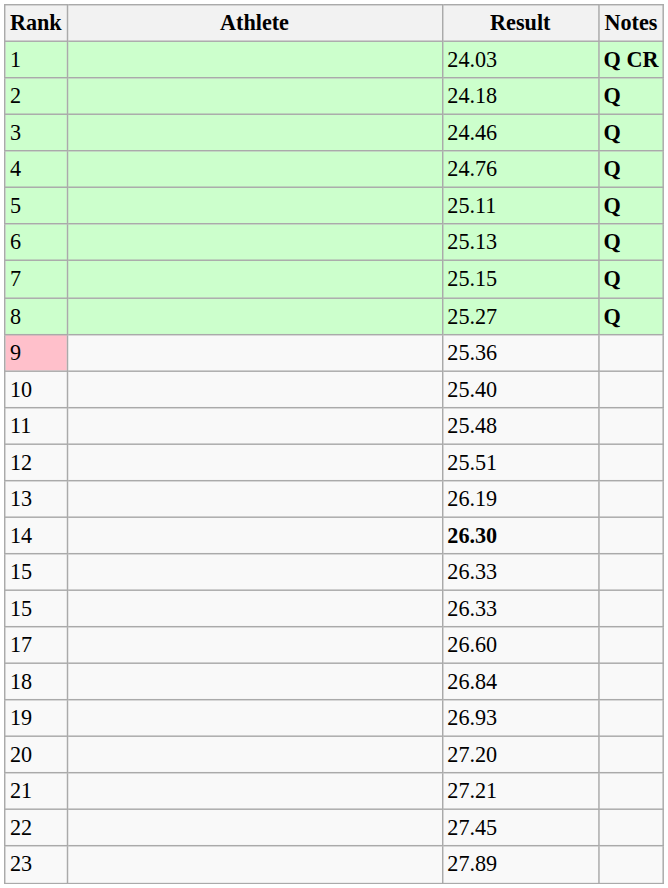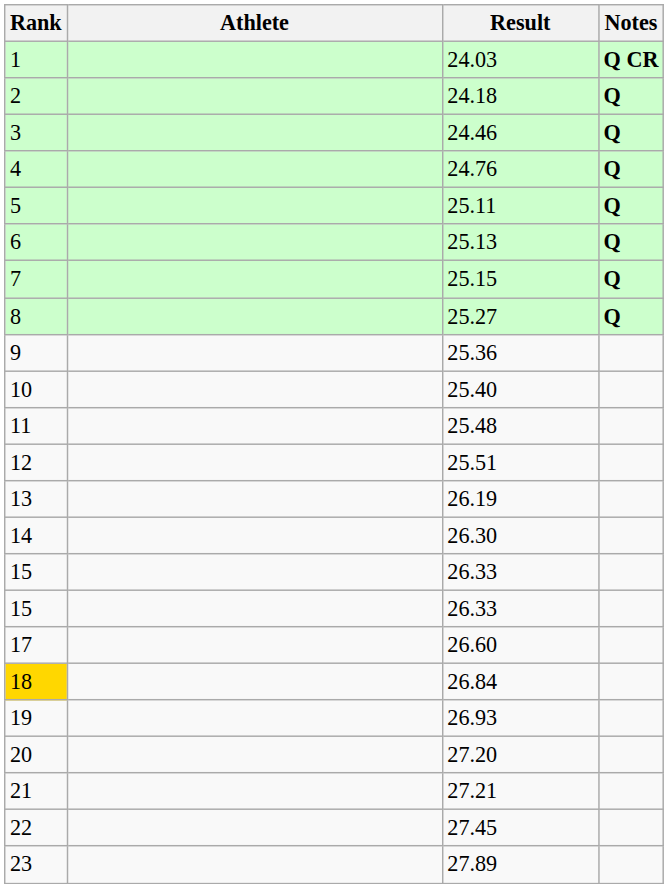(15, 352) pink background -> (15, 352) no background
(472, 535) bold -> (472, 535) normal
(21, 681) no background -> (21, 681) gold background
